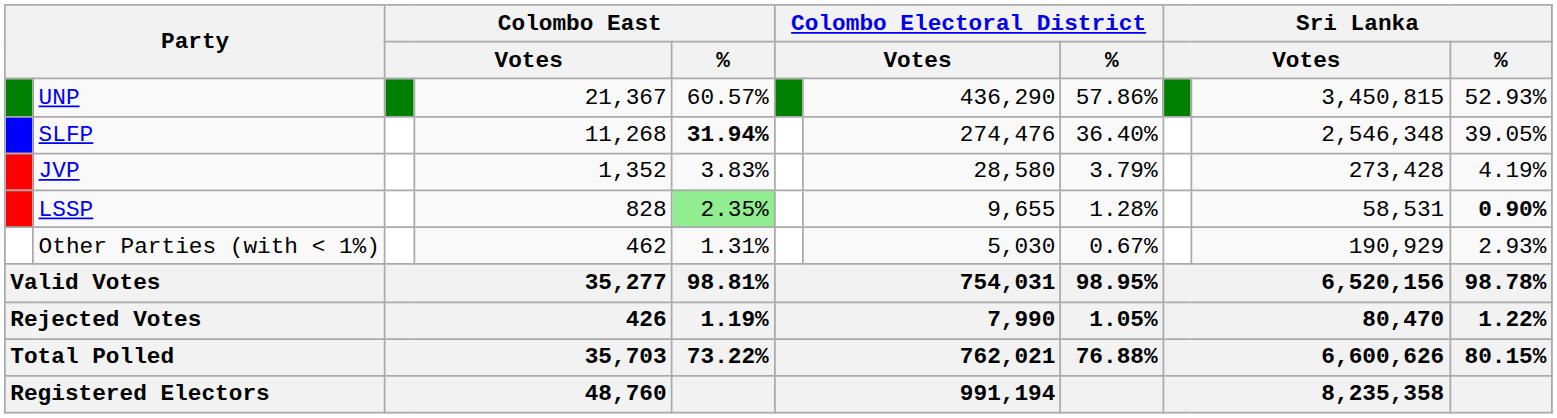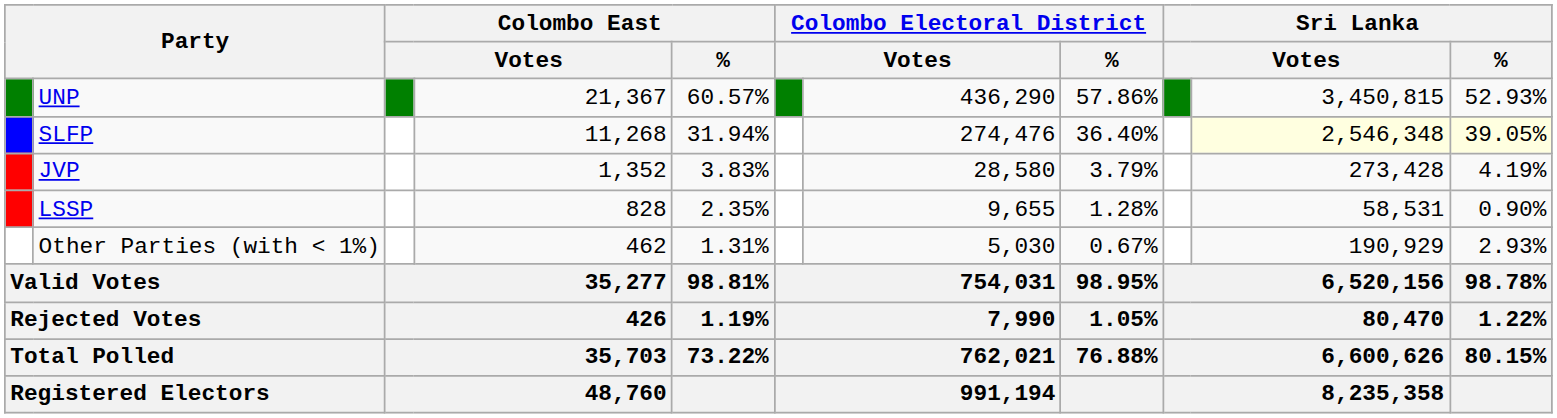(728, 135) bold -> (728, 135) normal
(1383, 135) no background -> (1383, 135) lightyellow background
(1505, 135) no background -> (1505, 135) lightyellow background
(735, 209) lightgreen background -> (735, 209) no background
(1512, 209) bold -> (1512, 209) normal
